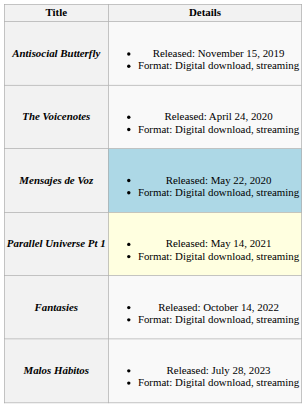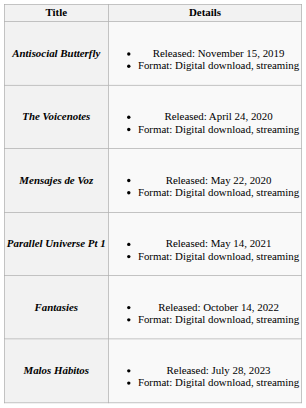(205, 186) lightblue background -> (205, 186) no background
(205, 250) lightyellow background -> (205, 250) no background
